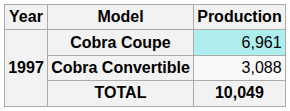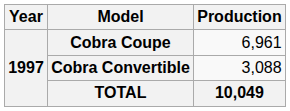(262, 42) paleturquoise background -> (262, 42) no background
